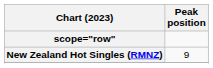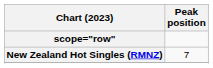(186, 54) 9 -> (186, 54) 7
